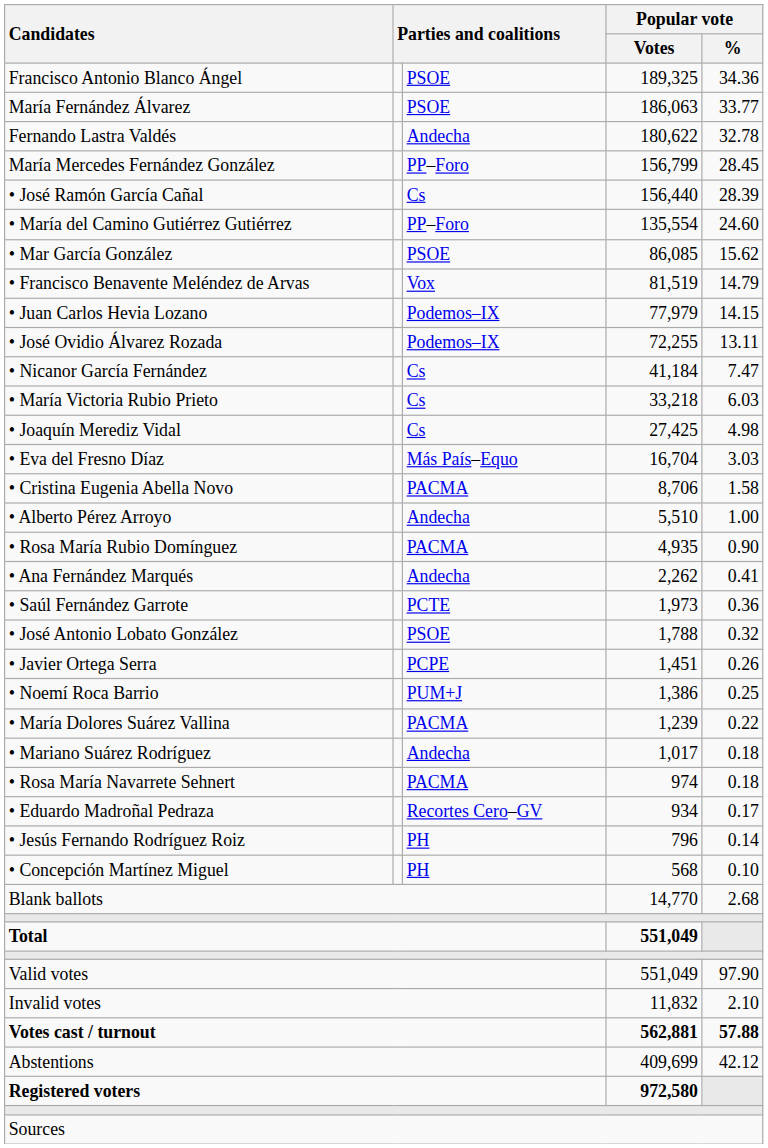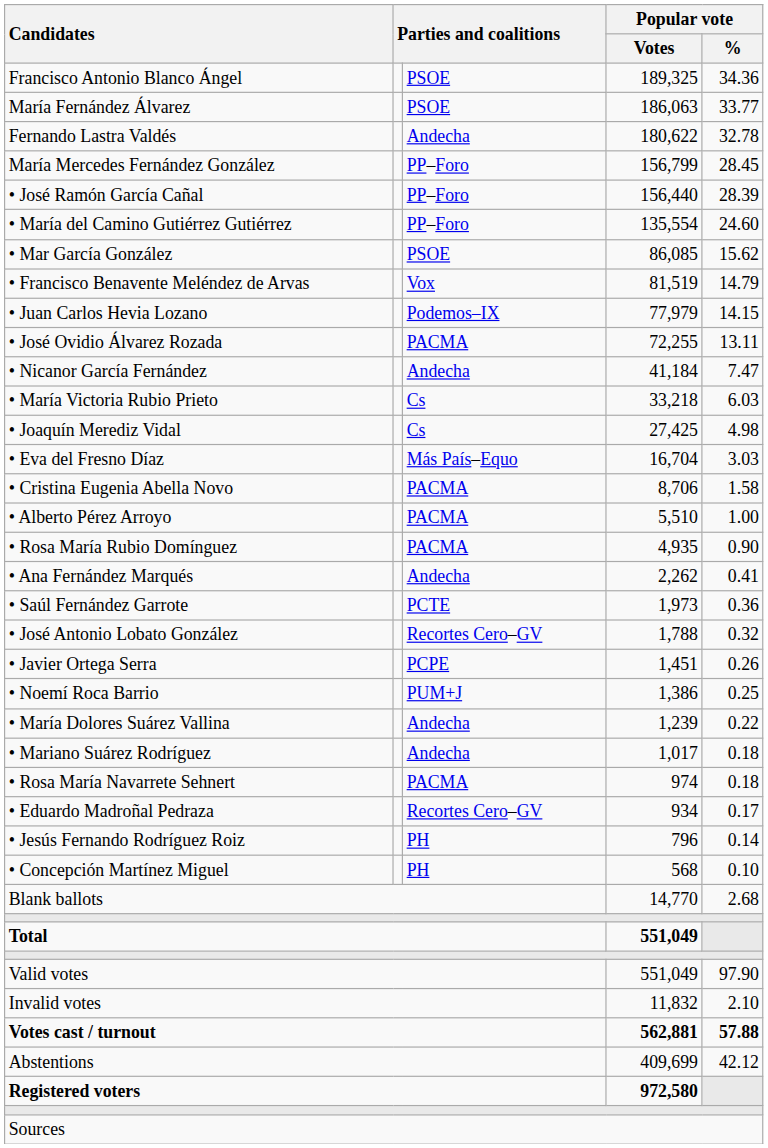(416, 195) Cs -> (438, 195) PP–Foro
(453, 341) Podemos–IX -> (437, 341) PACMA
(416, 371) Cs -> (438, 371) Andecha
(438, 517) Andecha -> (437, 517) PACMA
(428, 635) PSOE -> (475, 635) Recortes Cero–GV
(437, 723) PACMA -> (438, 723) Andecha
